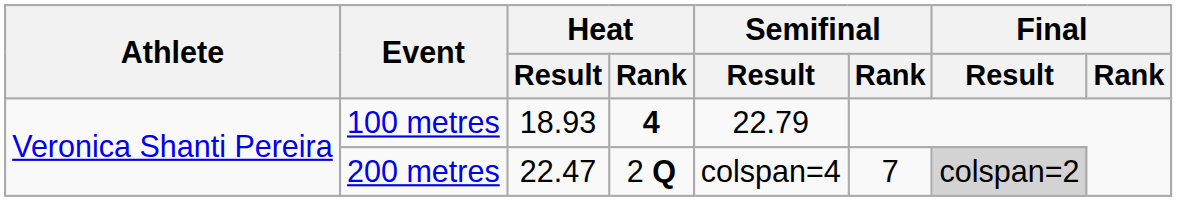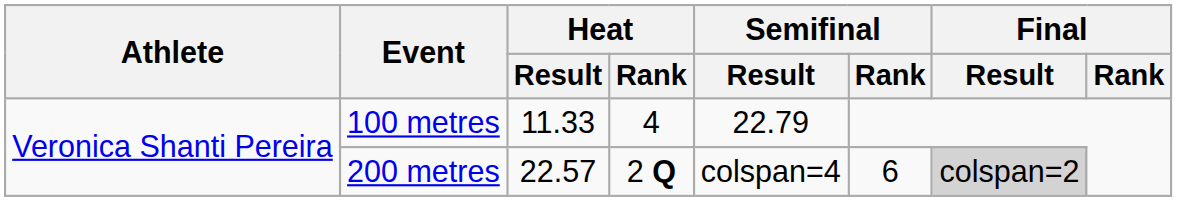(558, 123) 18.93 -> (558, 123) 11.33
(651, 123) bold -> (651, 123) normal
(558, 172) 22.47 -> (558, 172) 22.57
(890, 172) 7 -> (890, 172) 6
